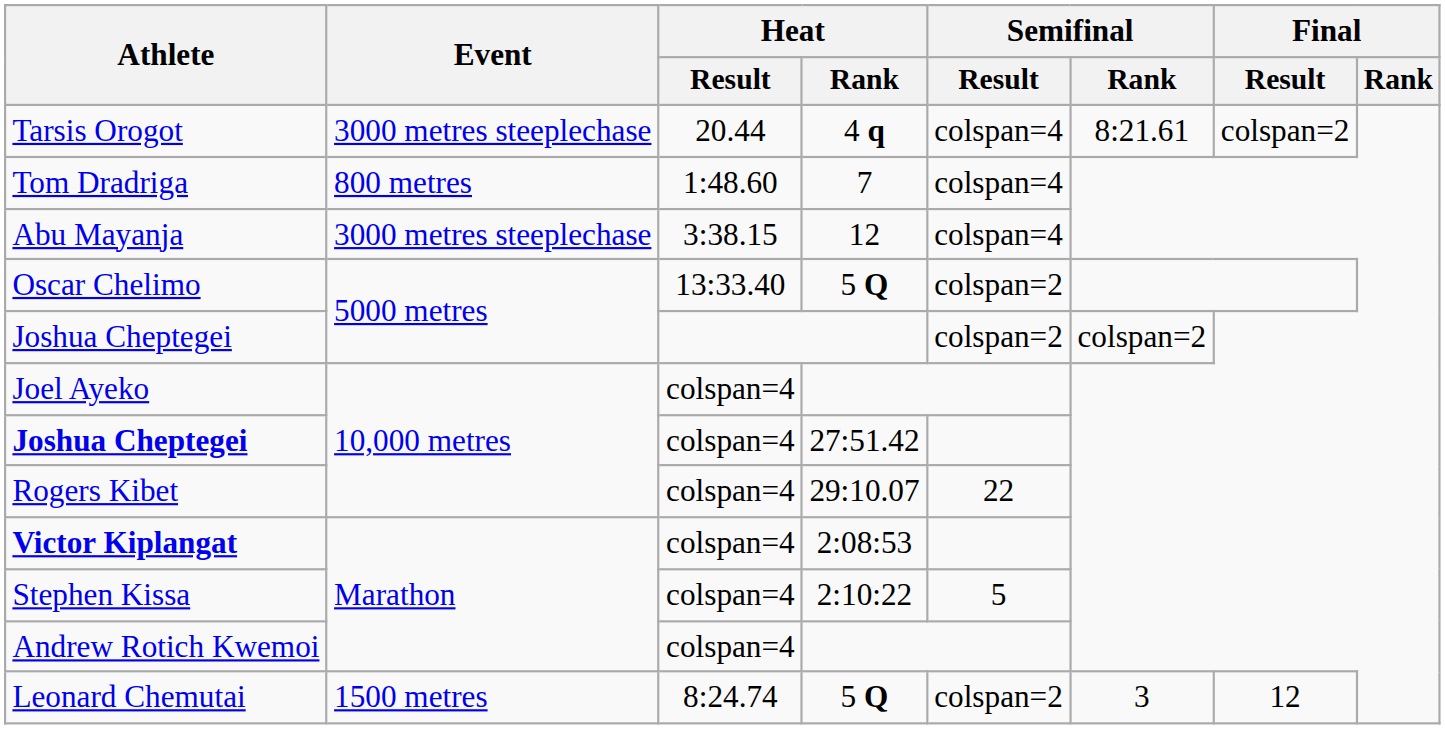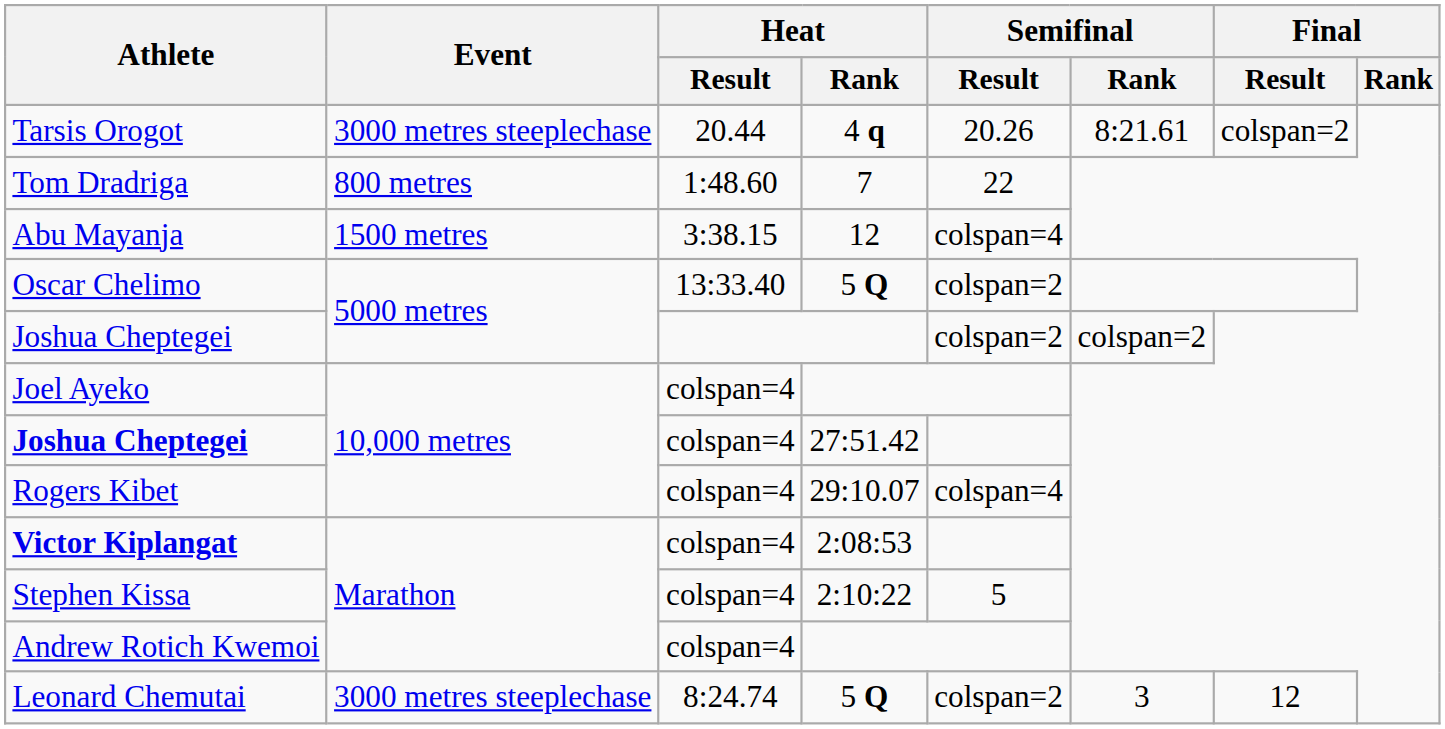(999, 130) colspan=4 -> (999, 130) 20.26
(999, 182) colspan=4 -> (999, 182) 22
(493, 234) 3000 metres steeplechase -> (411, 234) 1500 metres
(999, 491) 22 -> (999, 491) colspan=4
(411, 697) 1500 metres -> (493, 697) 3000 metres steeplechase
